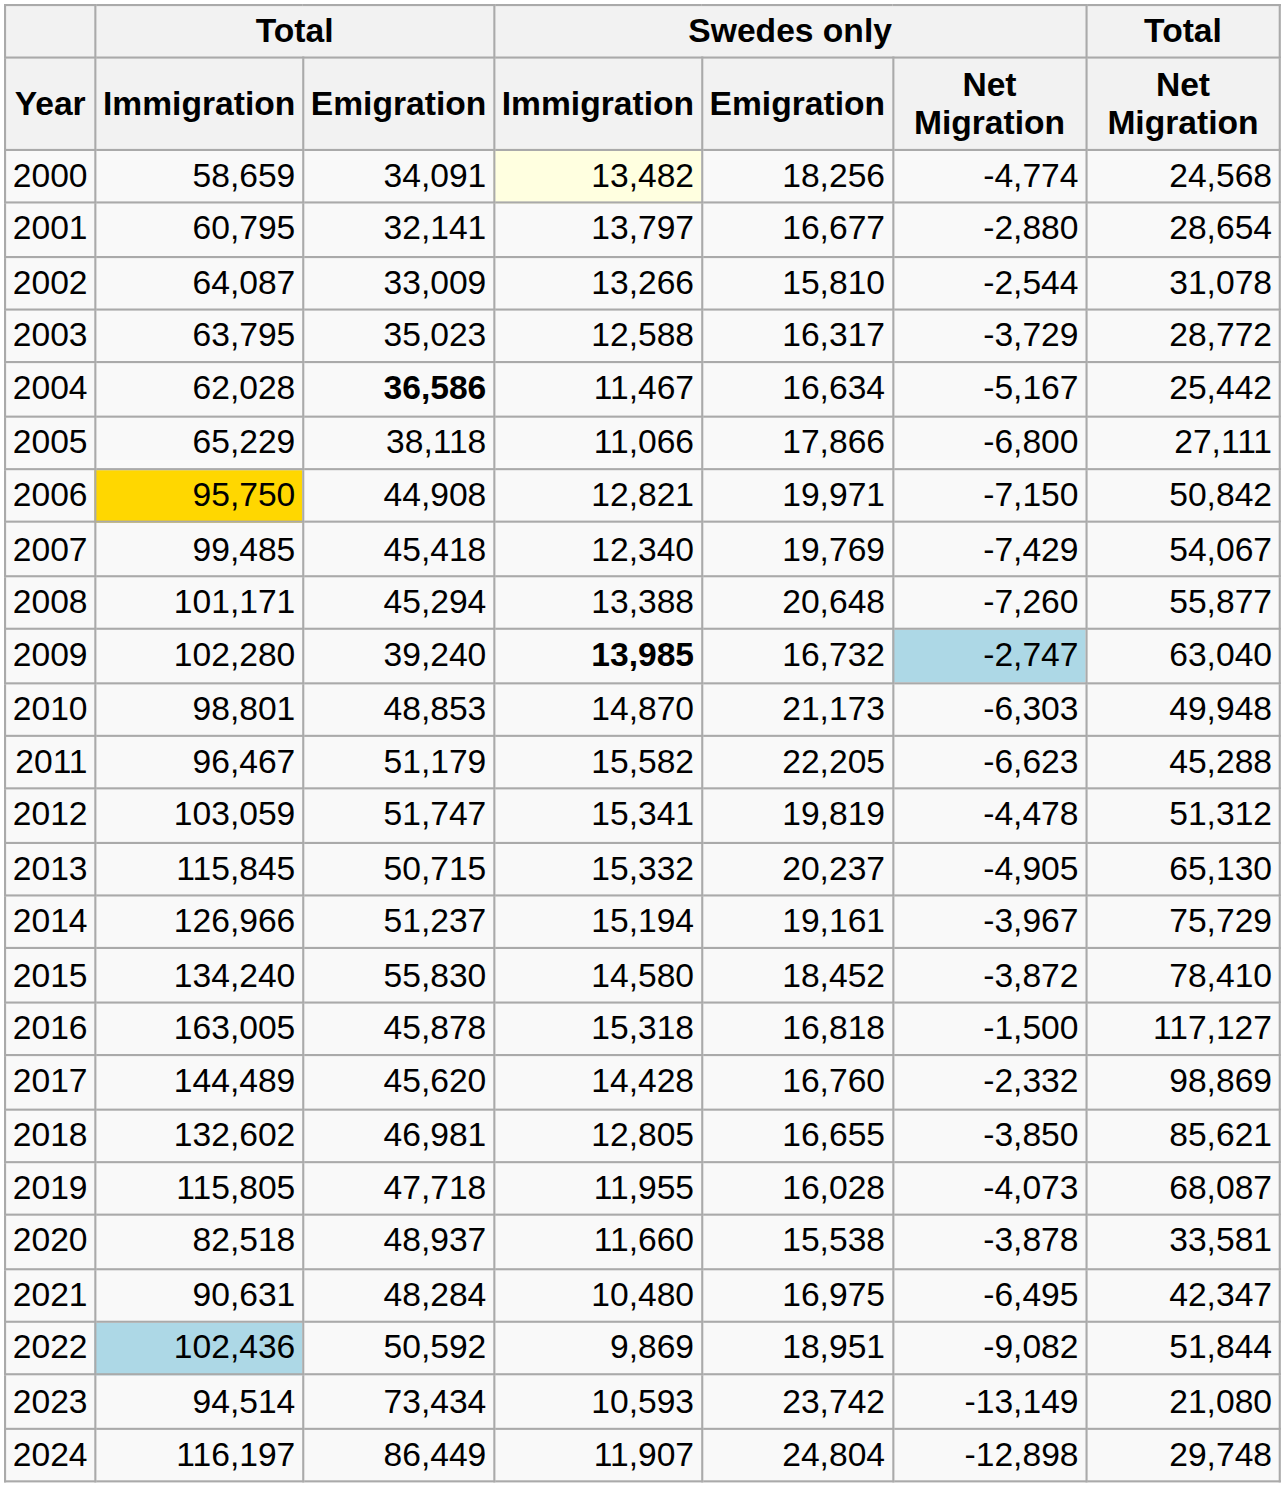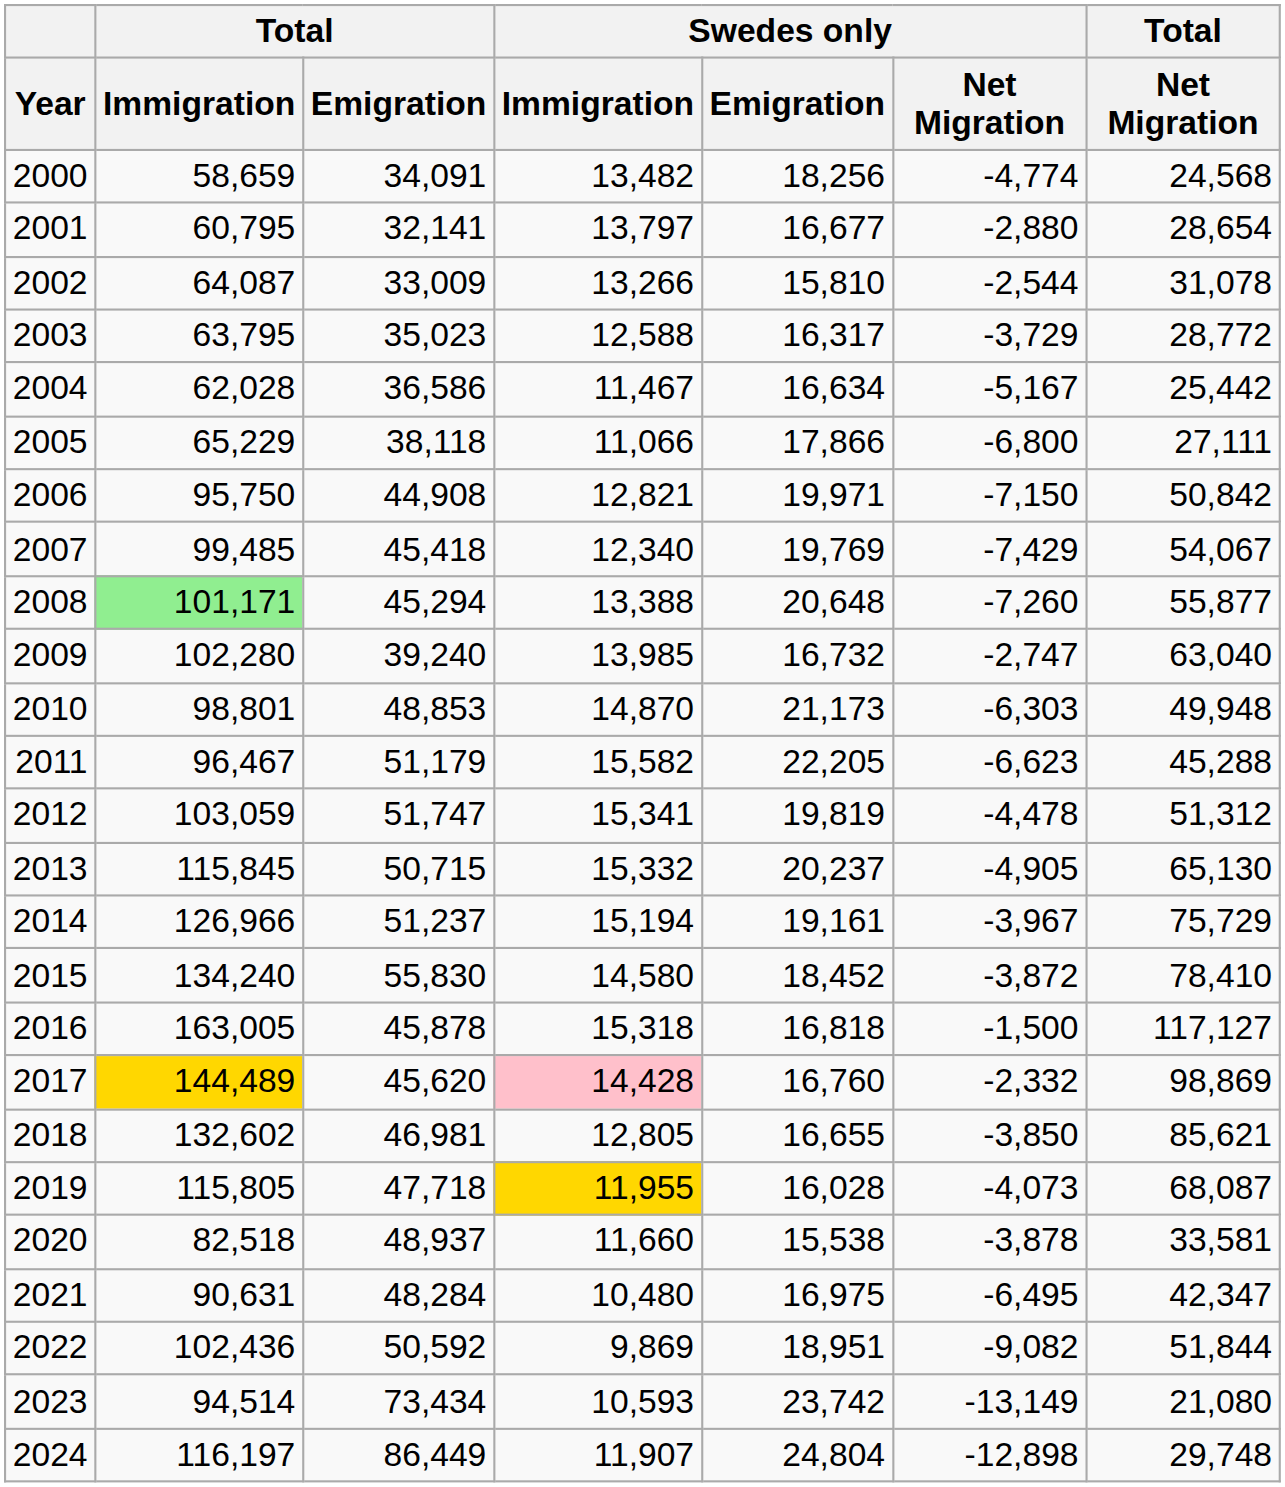(643, 175) lightyellow background -> (643, 175) no background
(435, 388) bold -> (435, 388) normal
(244, 495) gold background -> (244, 495) no background
(235, 601) no background -> (235, 601) lightgreen background
(643, 655) bold -> (643, 655) normal
(1031, 655) lightblue background -> (1031, 655) no background
(235, 1081) no background -> (235, 1081) gold background
(643, 1081) no background -> (643, 1081) pink background
(644, 1187) no background -> (644, 1187) gold background
(235, 1347) lightblue background -> (235, 1347) no background
